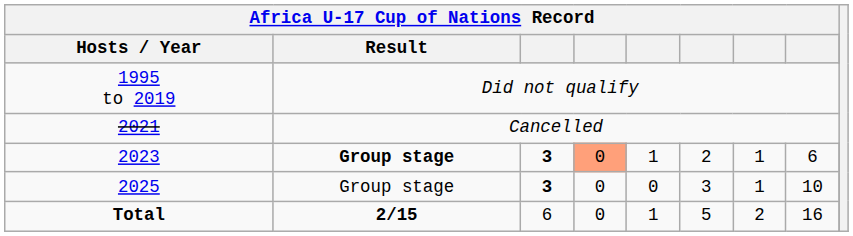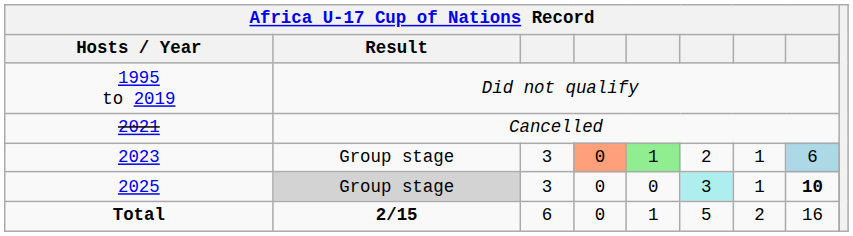(397, 157) bold -> (397, 157) normal
(547, 157) bold -> (547, 157) normal
(653, 157) no background -> (653, 157) lightgreen background
(813, 157) no background -> (813, 157) lightblue background
(397, 186) no background -> (397, 186) lightgrey background
(547, 186) bold -> (547, 186) normal
(706, 186) no background -> (706, 186) paleturquoise background
(813, 186) normal -> (813, 186) bold
